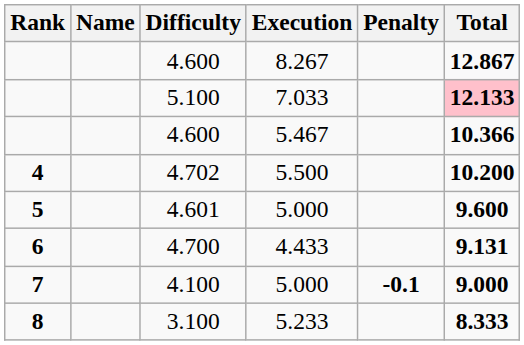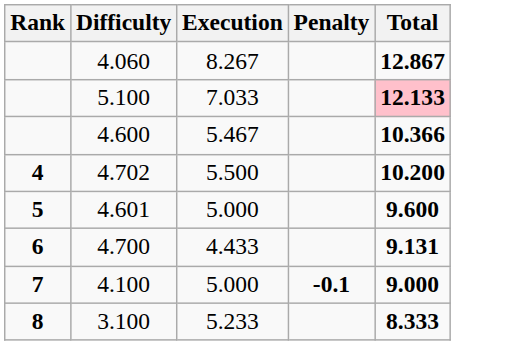- column: (105, 23)
(193, 60) 4.600 -> (124, 60) 4.060
